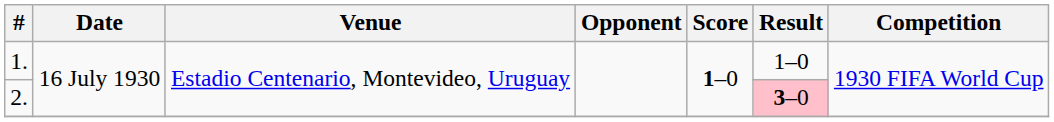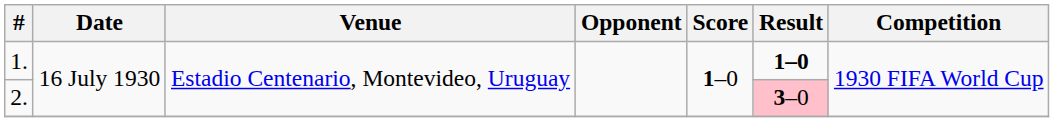(791, 60) normal -> (791, 60) bold
